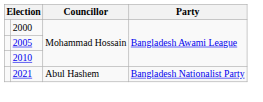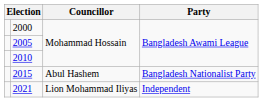+ row: (22, 74)
(72, 74) Abul Hashem -> (91, 89) Lion Mohammad Iliyas
(188, 74) Bangladesh Nationalist Party -> (166, 89) Independent
